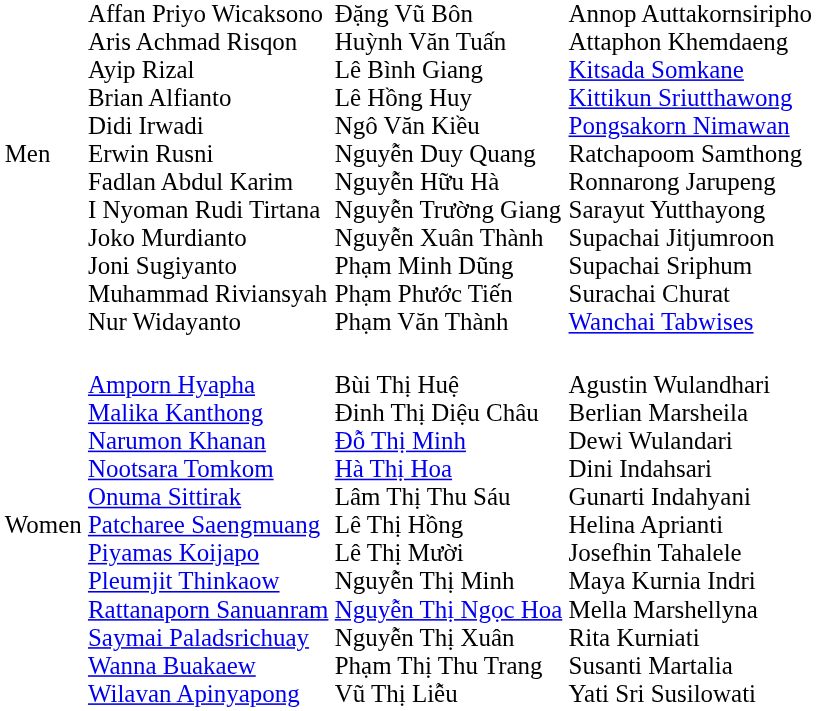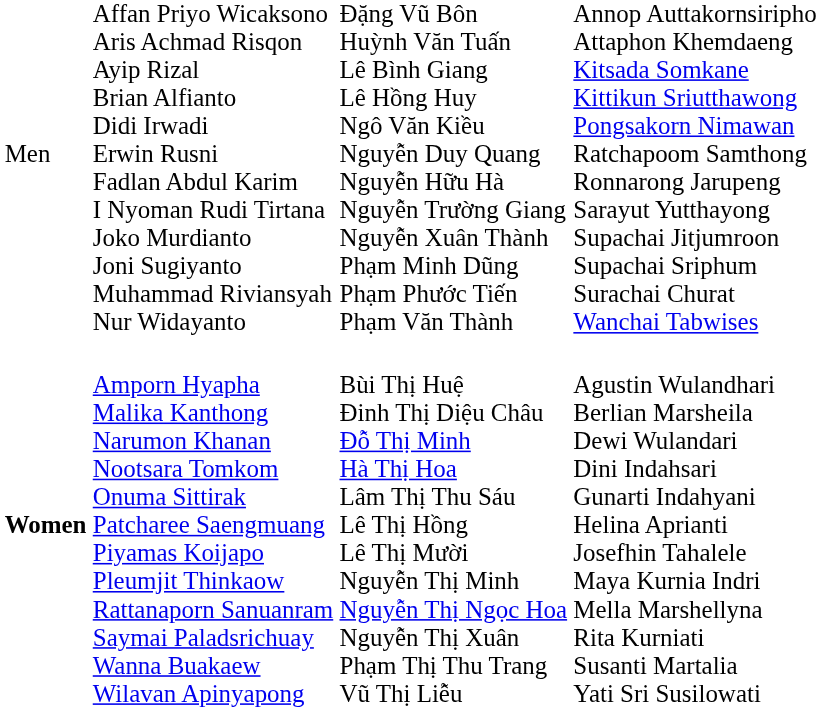(43, 525) normal -> (46, 525) bold
